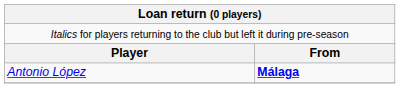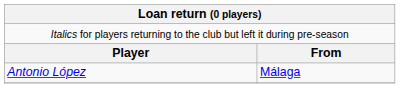(278, 72) bold -> (280, 72) normal
